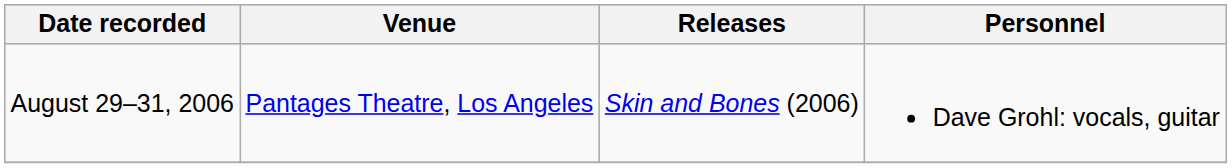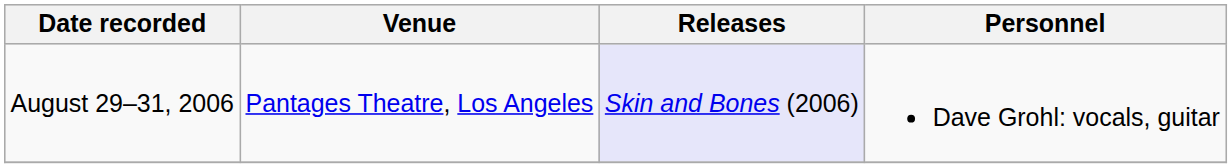(732, 102) no background -> (732, 102) lavender background
